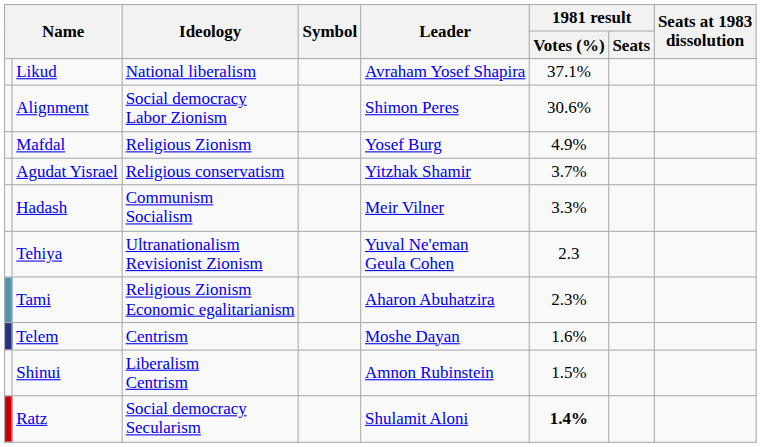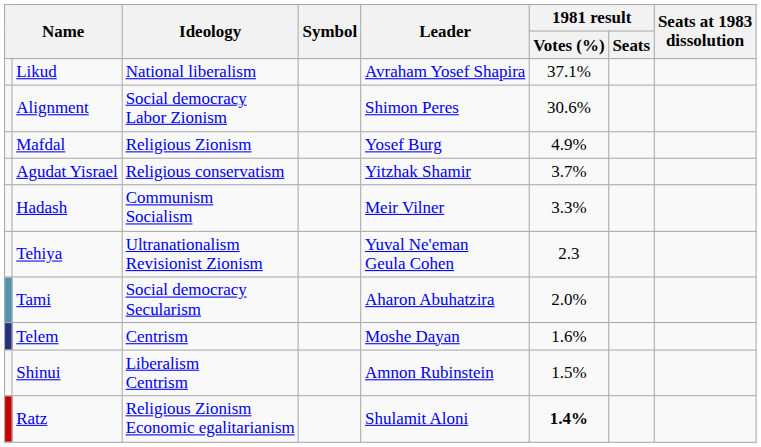(210, 299) Religious Zionism Economic egalitarianism -> (186, 299) Social democracy Secularism
(569, 299) 2.3% -> (569, 299) 2.0%
(186, 418) Social democracy Secularism -> (210, 418) Religious Zionism Economic egalitarianism
